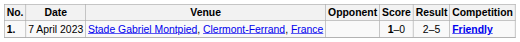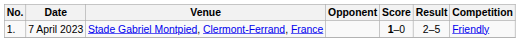(11, 29) bold -> (11, 29) normal
(472, 29) bold -> (471, 29) normal
